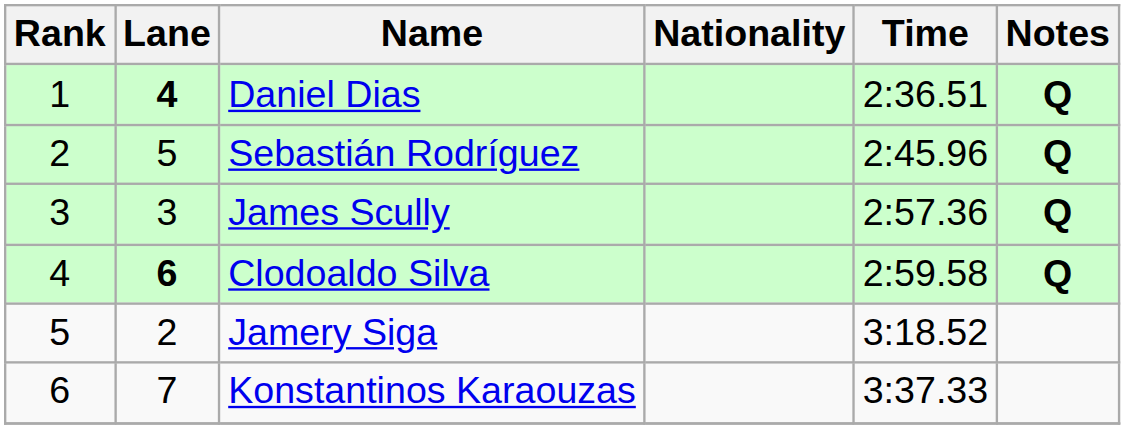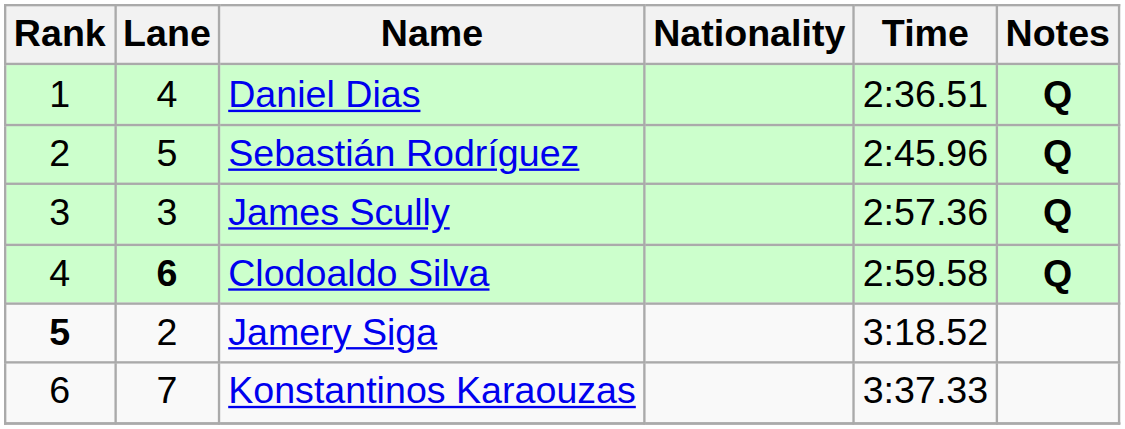(167, 93) bold -> (167, 93) normal
(60, 332) normal -> (60, 332) bold
